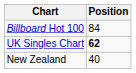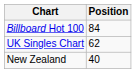(94, 44) bold -> (94, 44) normal
